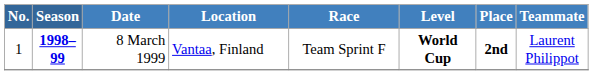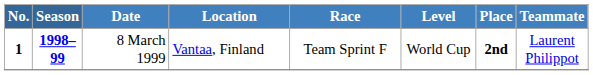(19, 49) normal -> (19, 49) bold
(438, 49) bold -> (439, 49) normal
